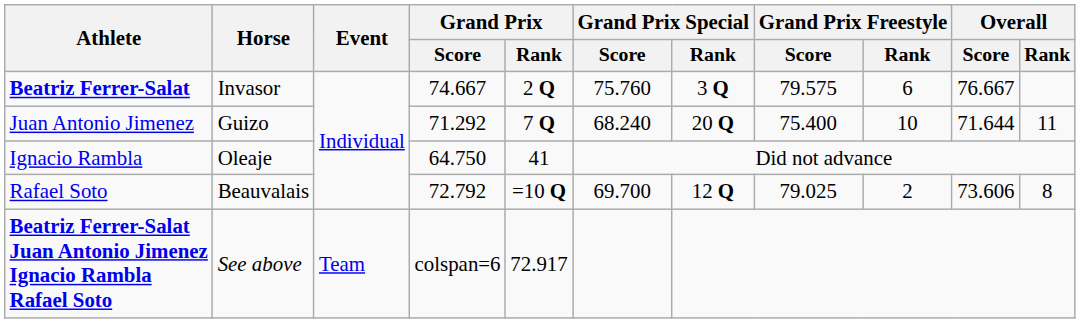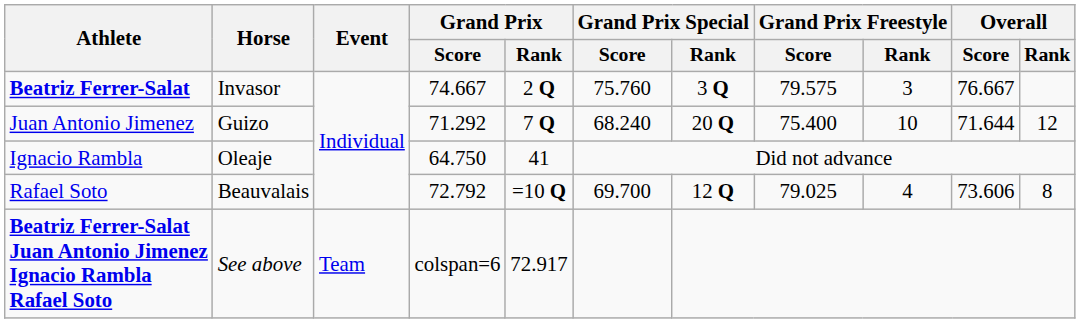(907, 89) 6 -> (907, 89) 3
(1047, 123) 11 -> (1047, 123) 12
(907, 192) 2 -> (907, 192) 4
